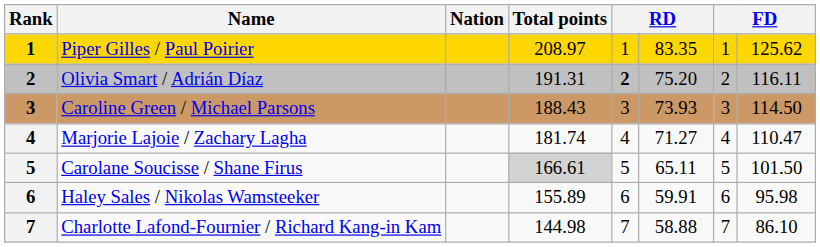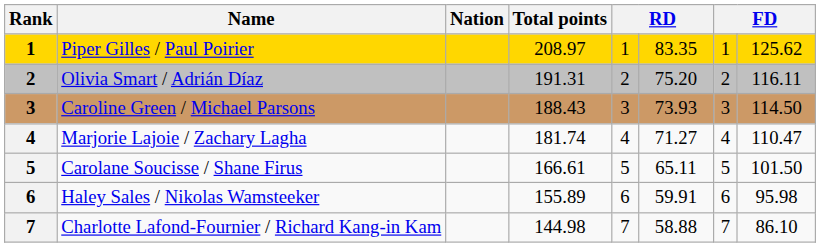(625, 78) bold -> (625, 78) normal
(560, 167) lightgrey background -> (560, 167) no background
